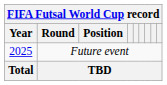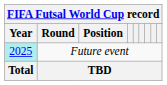(21, 52) no background -> (21, 52) paleturquoise background
